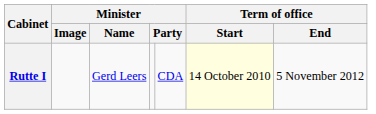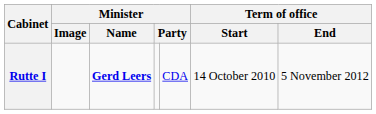(119, 76) normal -> (122, 76) bold
(230, 76) lightyellow background -> (234, 76) no background
